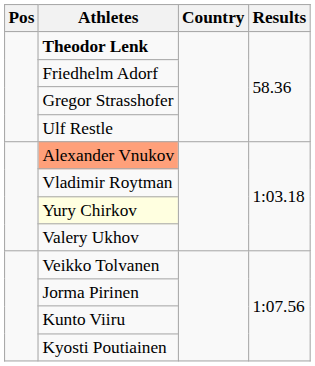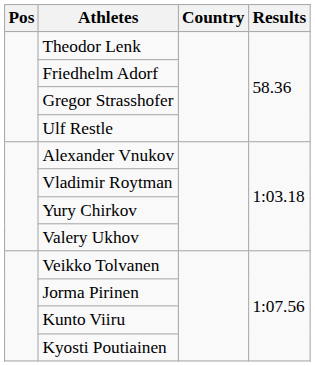(95, 45) bold -> (92, 45) normal
(108, 155) lightsalmon background -> (108, 155) no background
(90, 210) lightyellow background -> (90, 210) no background
